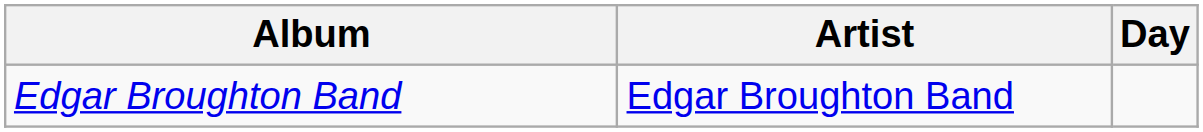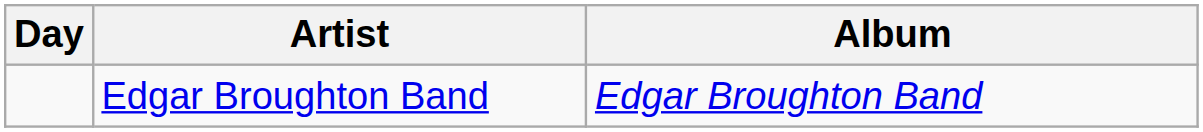columns swapped: (1155, 34) <-> (311, 34)
